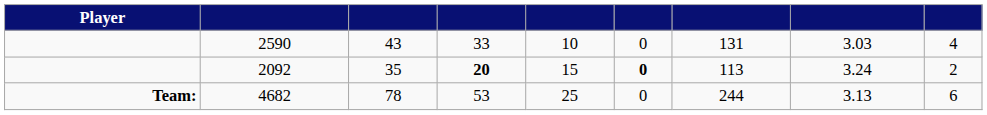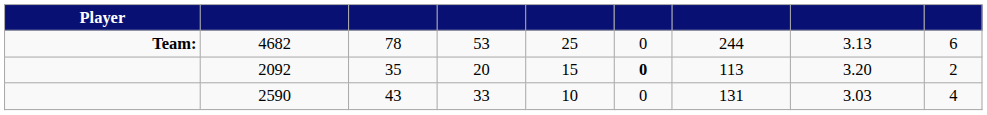rows swapped: (275, 43) <-> (275, 95)
(481, 69) bold -> (481, 69) normal
(857, 69) 3.24 -> (857, 69) 3.20
